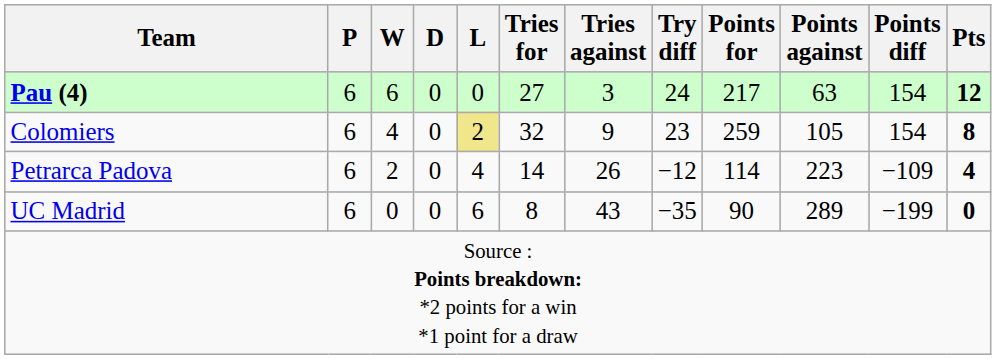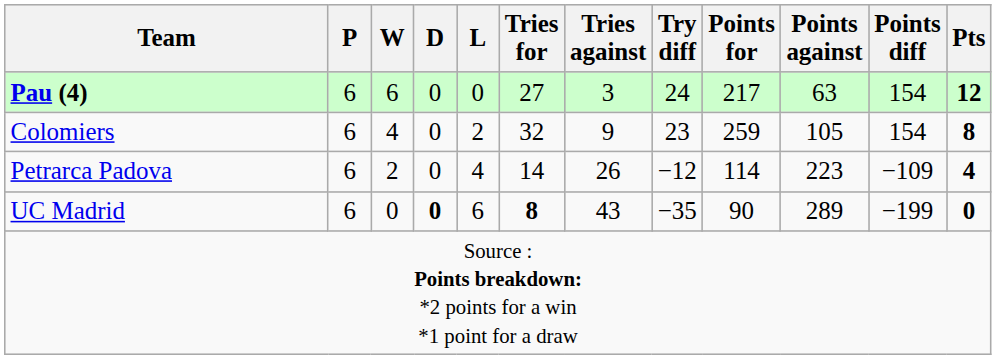(478, 131) khaki background -> (478, 131) no background
(435, 210) normal -> (435, 210) bold
(532, 210) normal -> (532, 210) bold
